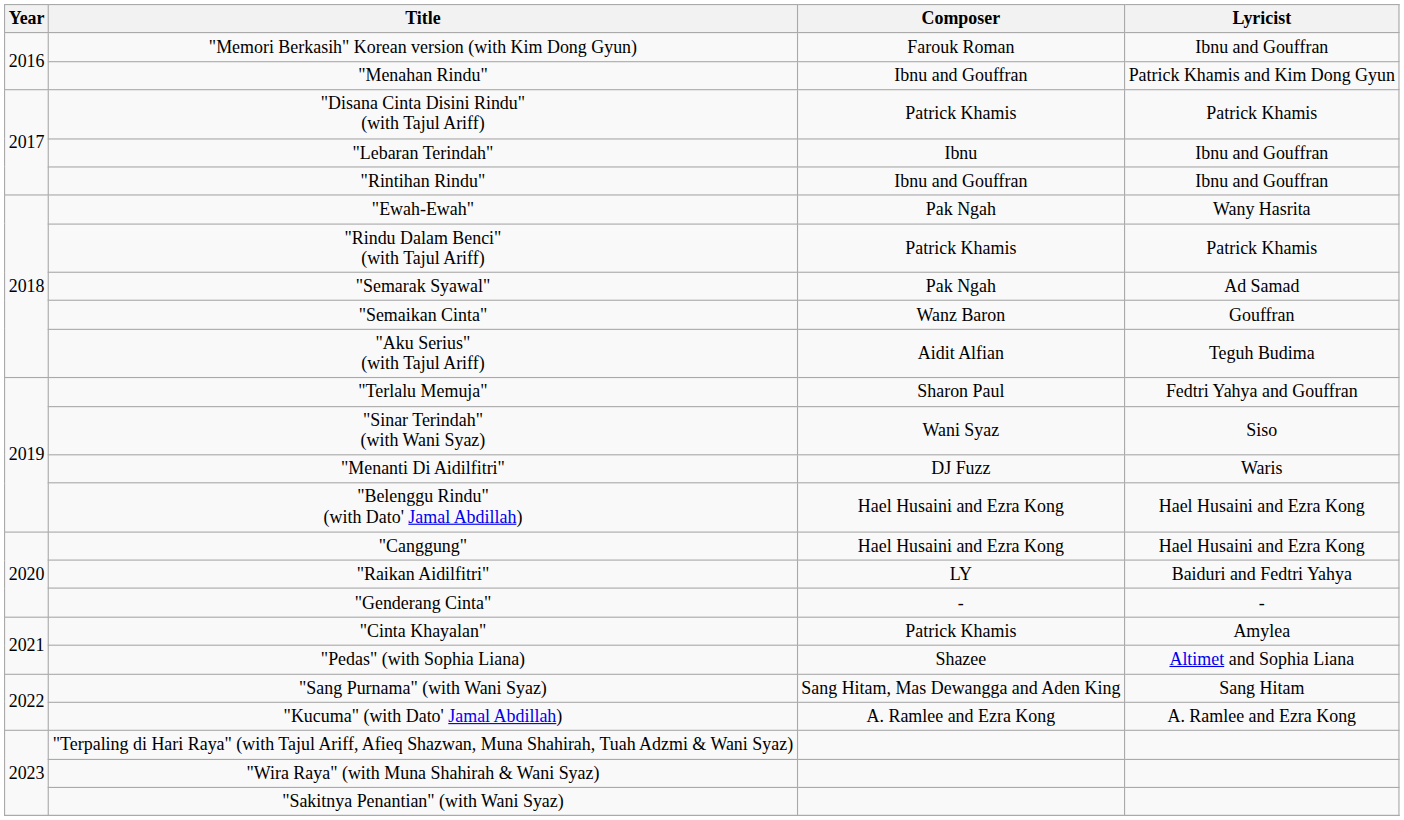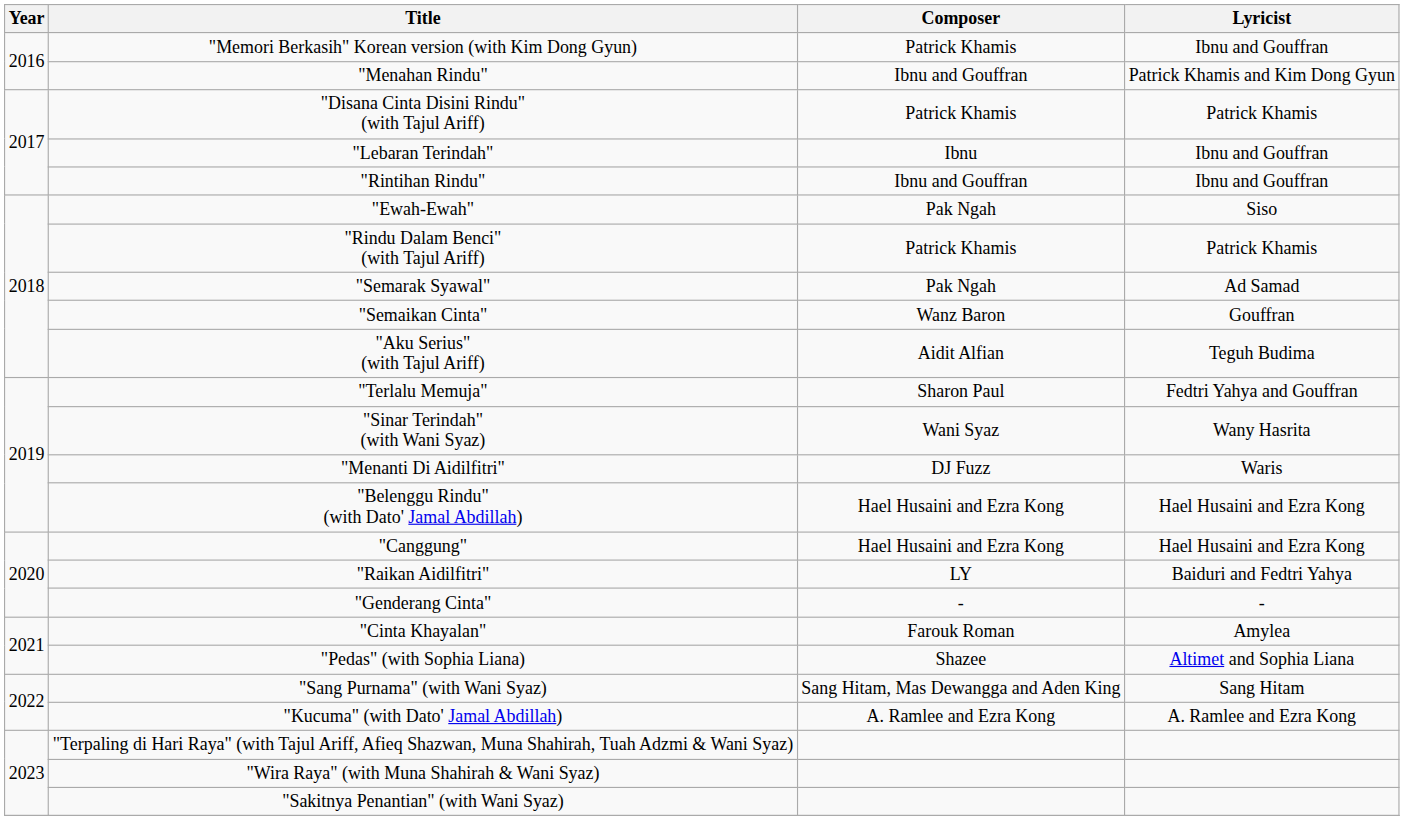(961, 47) Farouk Roman -> (961, 47) Patrick Khamis
(1262, 209) Wany Hasrita -> (1262, 209) Siso
(1262, 430) Siso -> (1262, 430) Wany Hasrita
(961, 631) Patrick Khamis -> (961, 631) Farouk Roman
